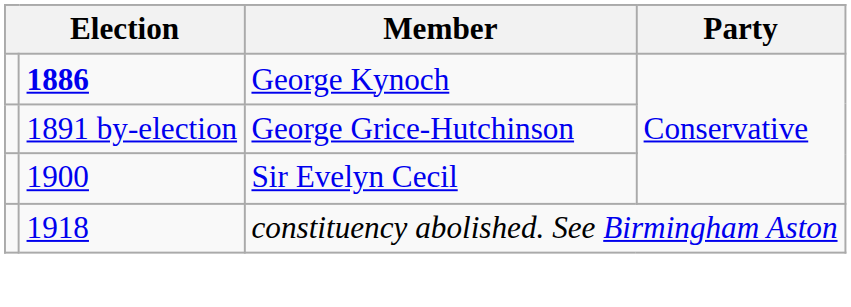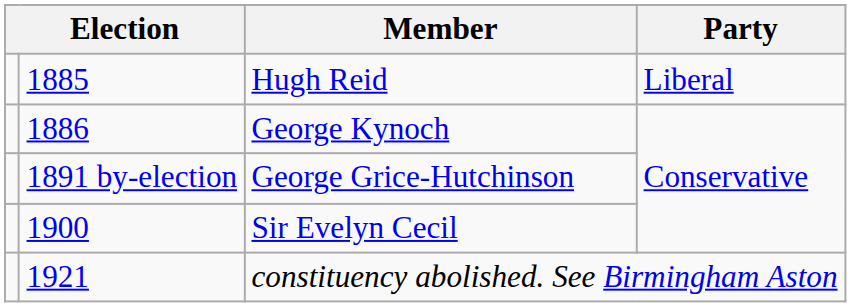+ row: (320, 78)
(58, 78) bold -> (58, 128) normal
(58, 227) 1918 -> (58, 276) 1921
